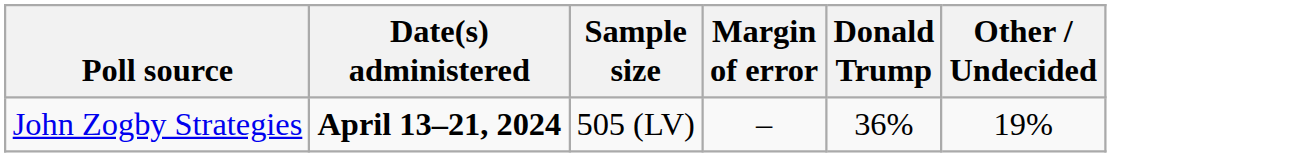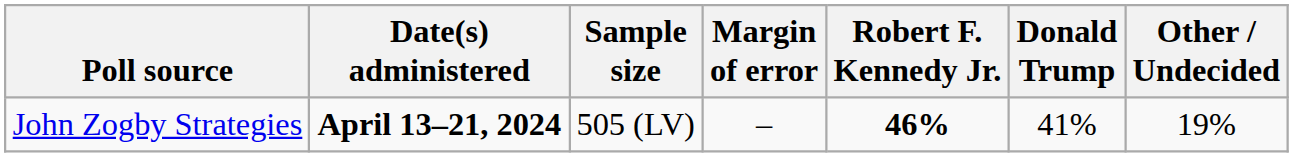+ column: (917, 50)
(884, 123) 36% -> (1067, 123) 41%
